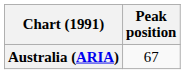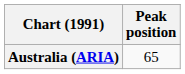(151, 56) 67 -> (151, 56) 65
